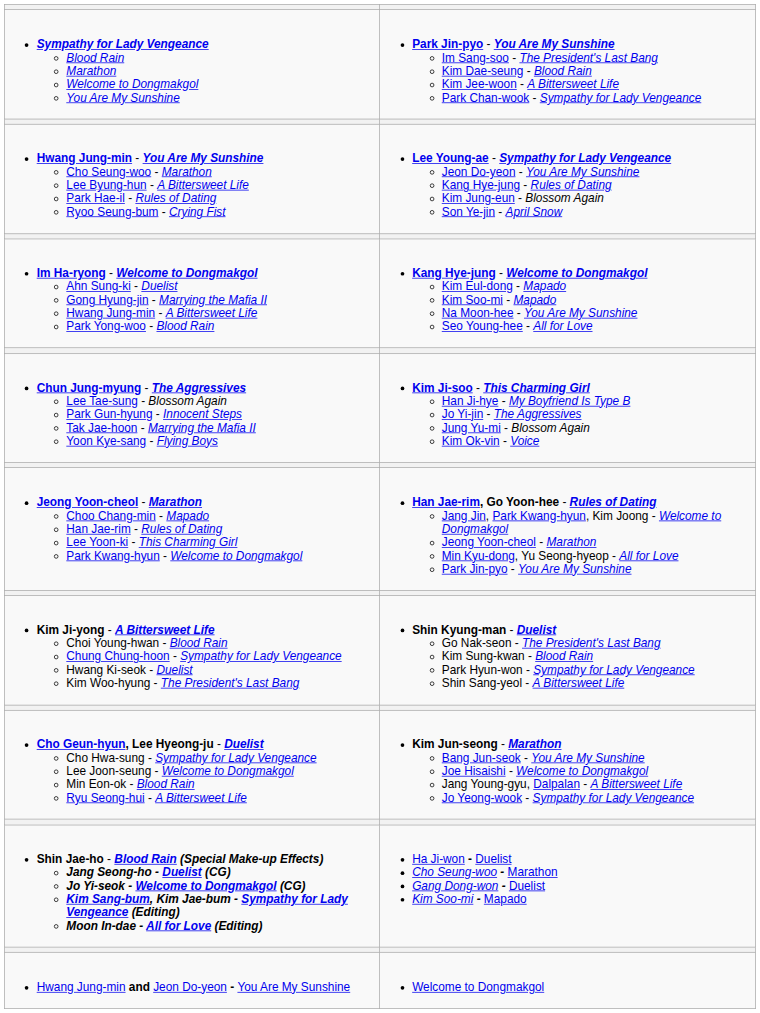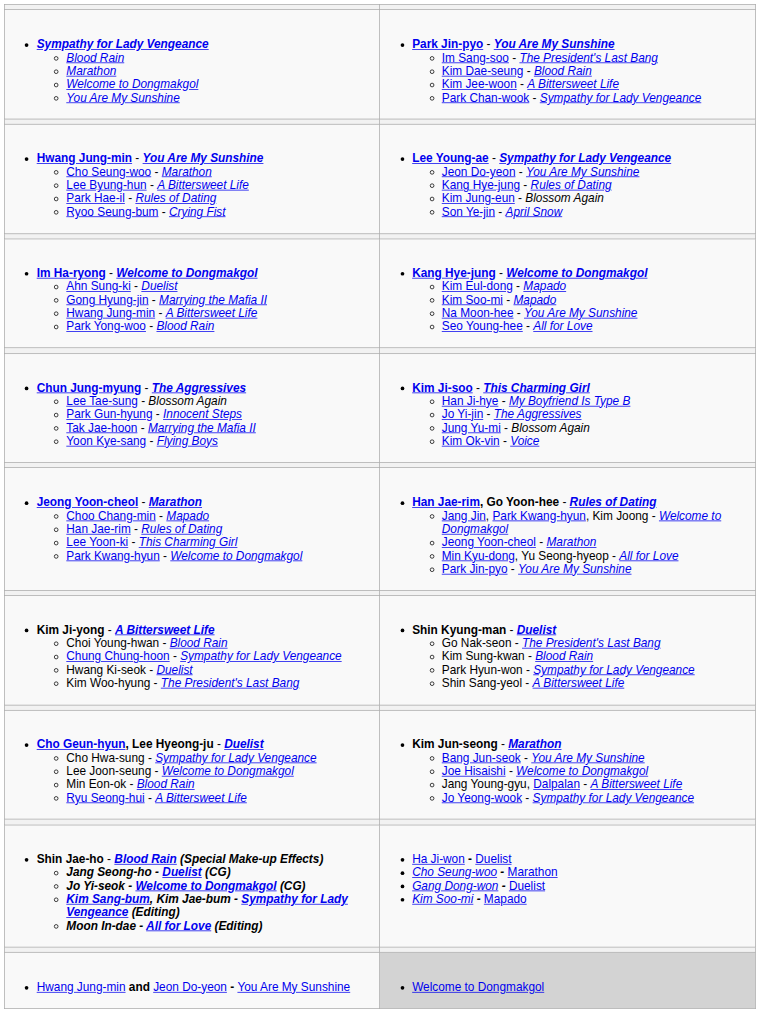(568, 987) no background -> (568, 987) lightgrey background
